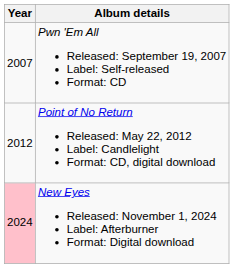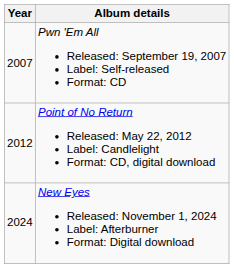(20, 223) pink background -> (20, 223) no background
